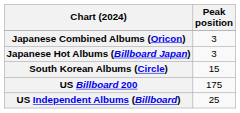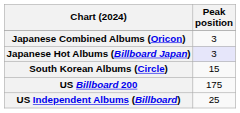(214, 54) no background -> (214, 54) lavender background
